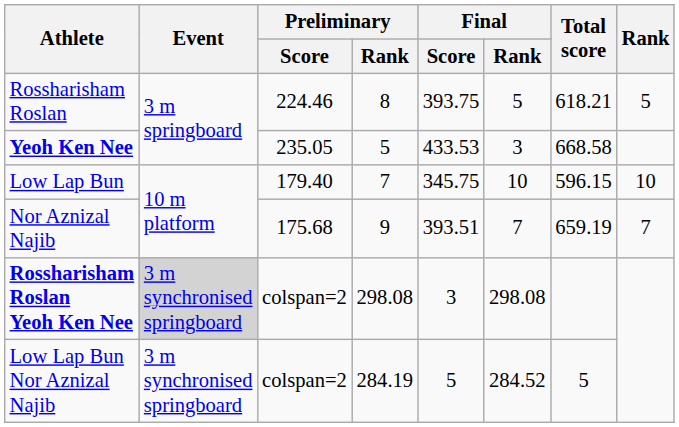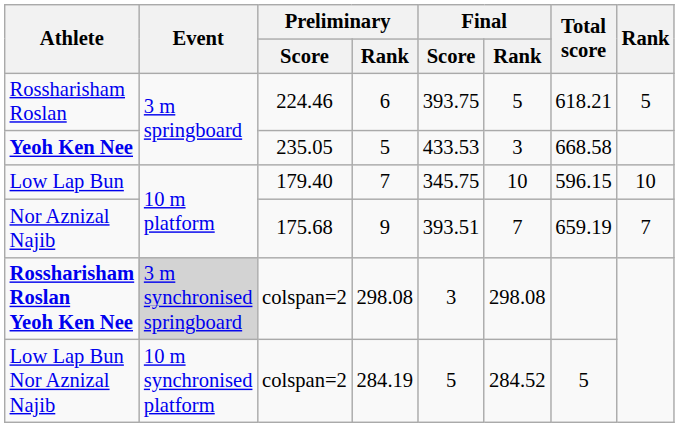(385, 101) 8 -> (385, 101) 6
(198, 381) 3 m synchronised springboard -> (198, 381) 10 m synchronised platform
